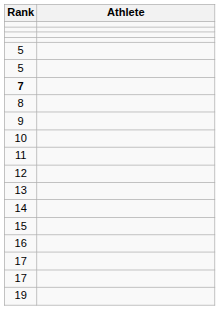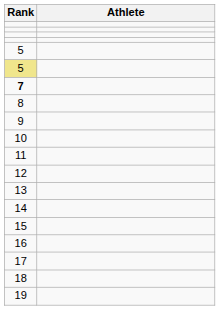(21, 68) no background -> (21, 68) khaki background
(21, 278) 17 -> (21, 278) 18
